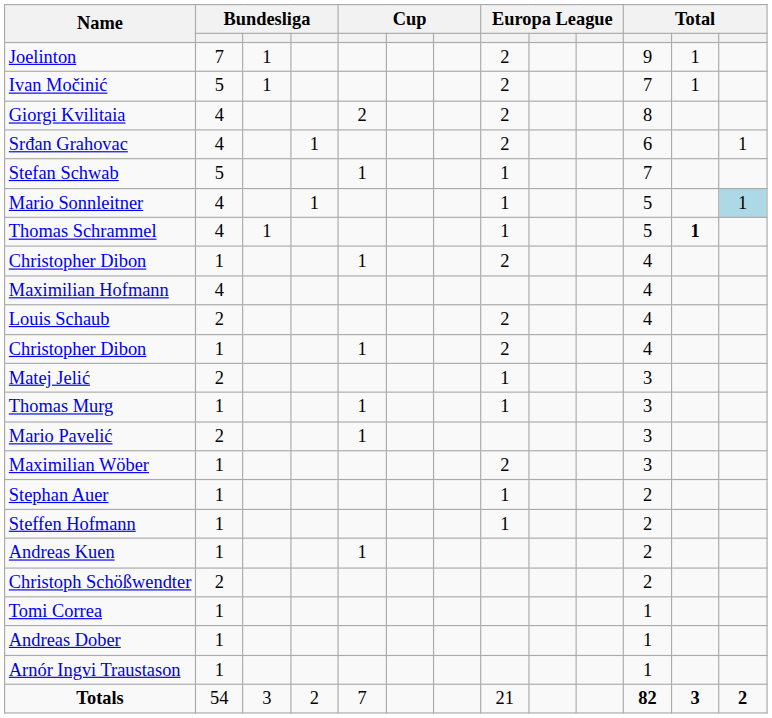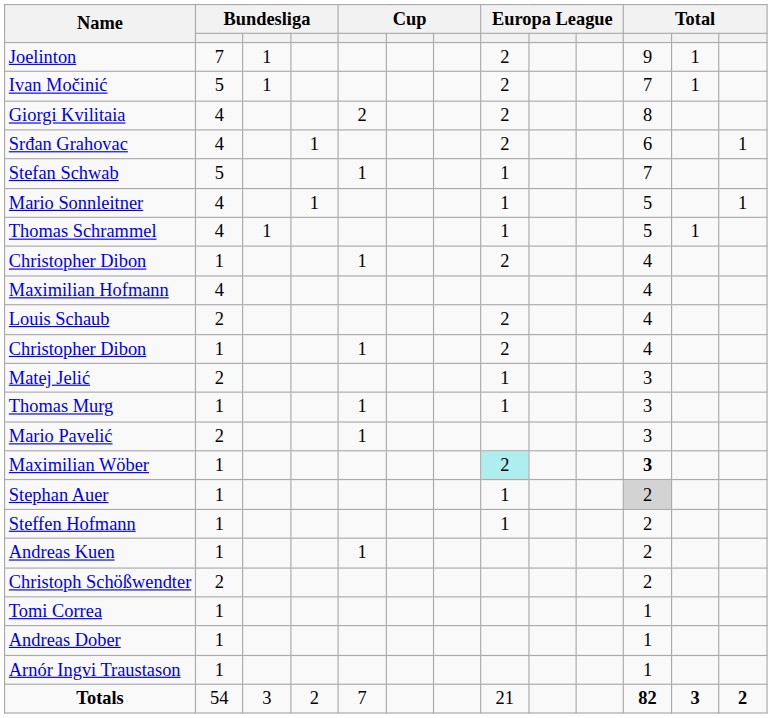(743, 202) lightblue background -> (743, 202) no background
(695, 231) bold -> (695, 231) normal
(505, 465) no background -> (505, 465) paleturquoise background
(648, 465) normal -> (648, 465) bold
(648, 494) no background -> (648, 494) lightgrey background
